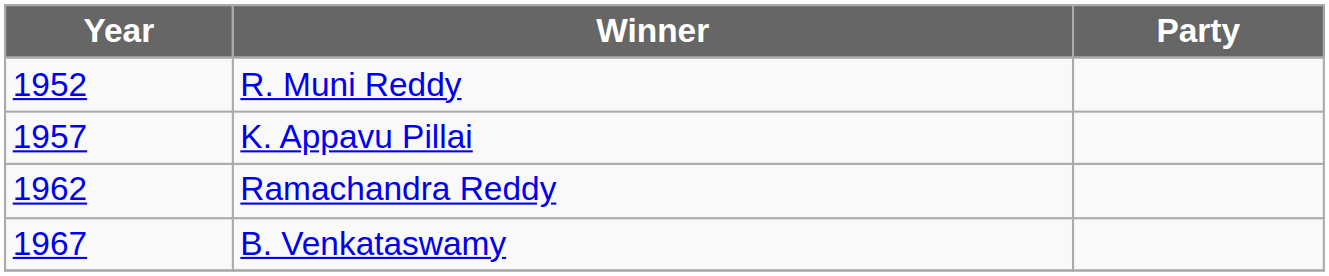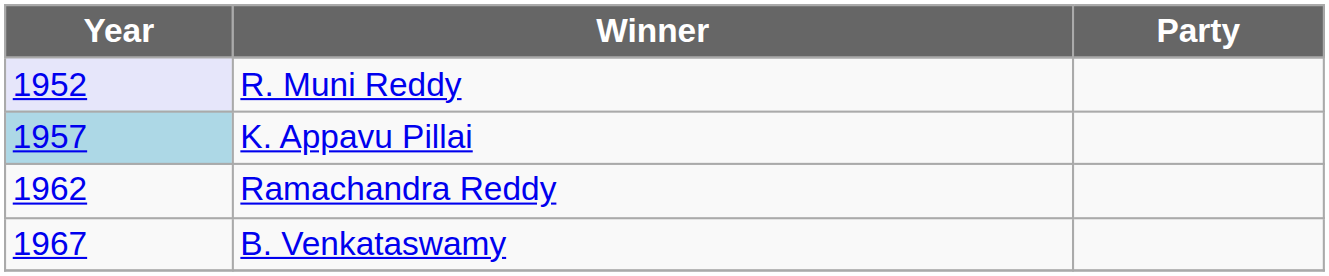(50, 84) no background -> (50, 84) lavender background
(50, 137) no background -> (50, 137) lightblue background
